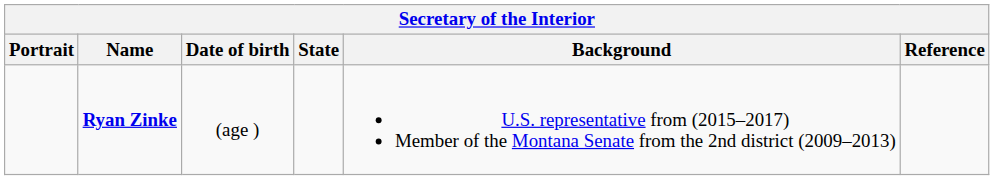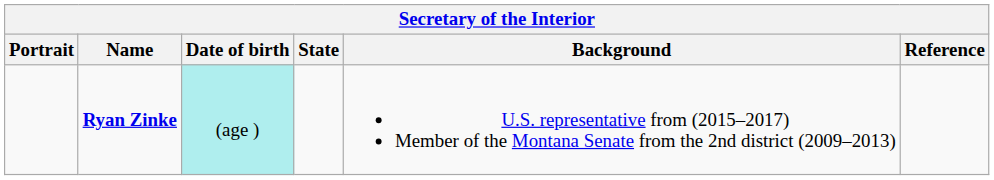(238, 130) no background -> (238, 130) paleturquoise background
